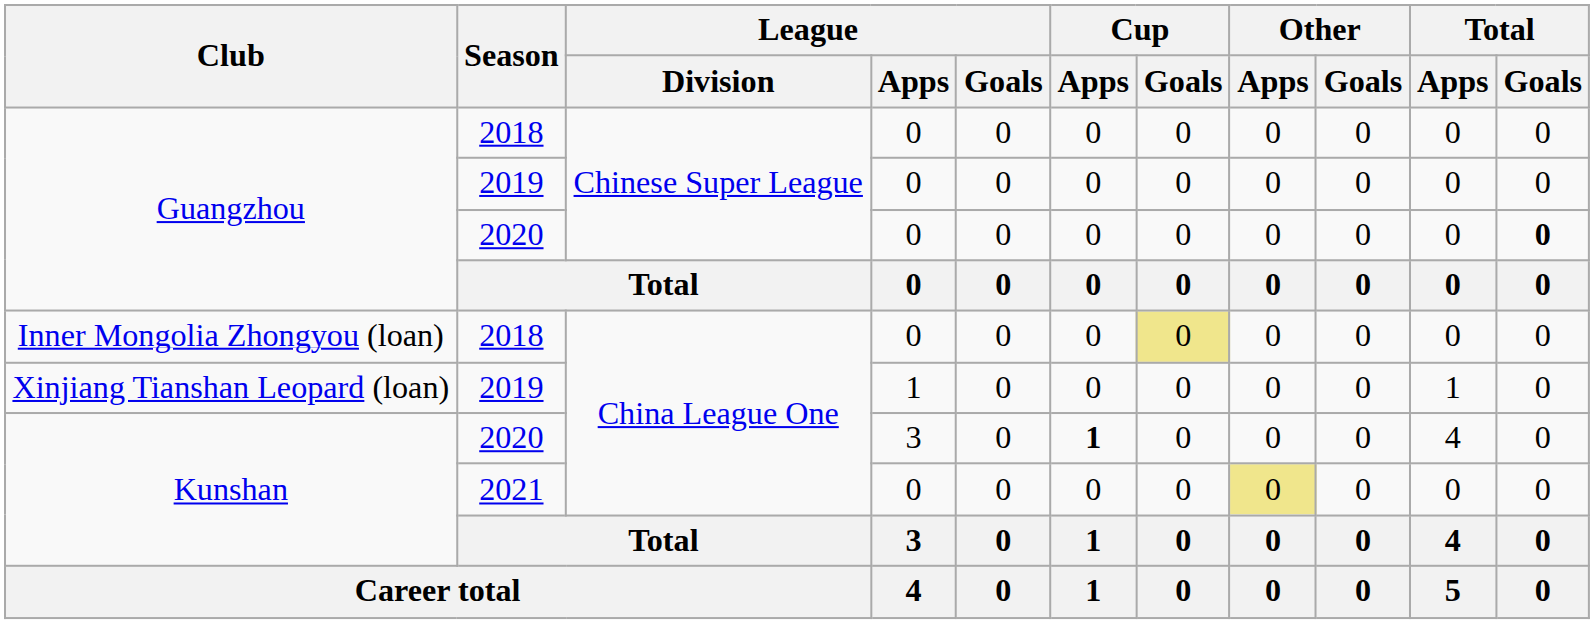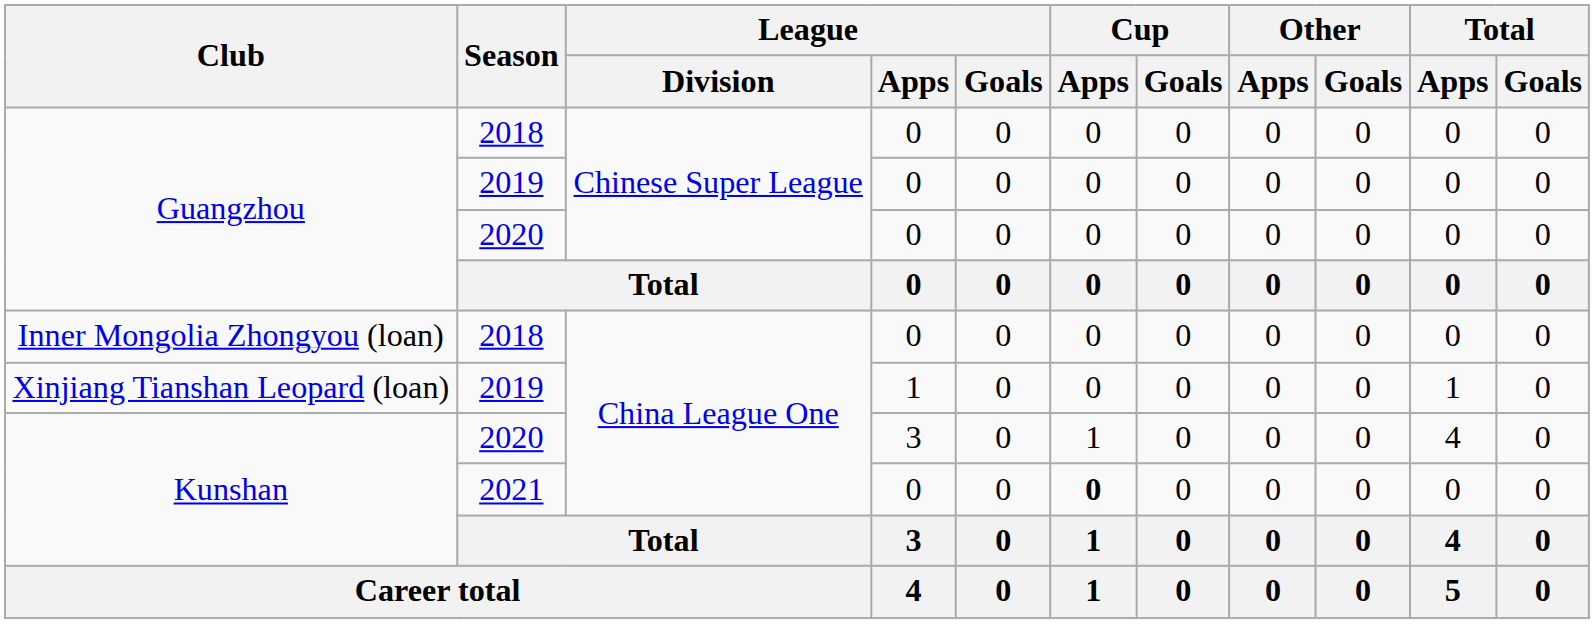(1543, 234) bold -> (1543, 234) normal
(1183, 336) khaki background -> (1183, 336) no background
(1093, 438) bold -> (1093, 438) normal
(1093, 489) normal -> (1093, 489) bold
(1273, 489) khaki background -> (1273, 489) no background
